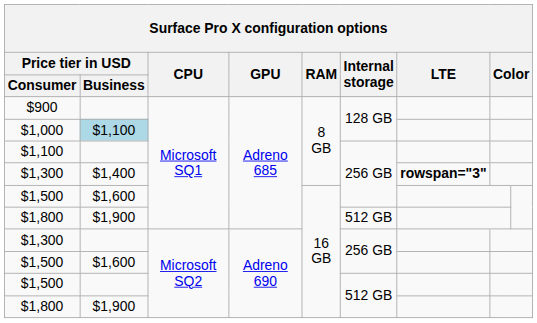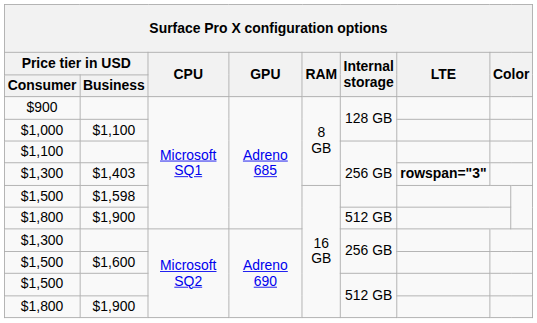(114, 129) lightblue background -> (114, 129) no background
(114, 174) $1,400 -> (114, 174) $1,403
(114, 196) $1,600 -> (114, 196) $1,598
